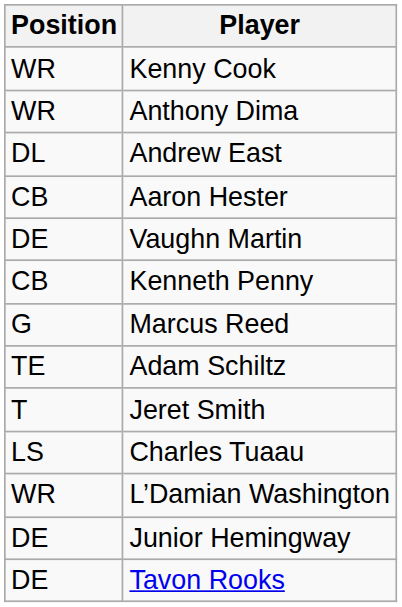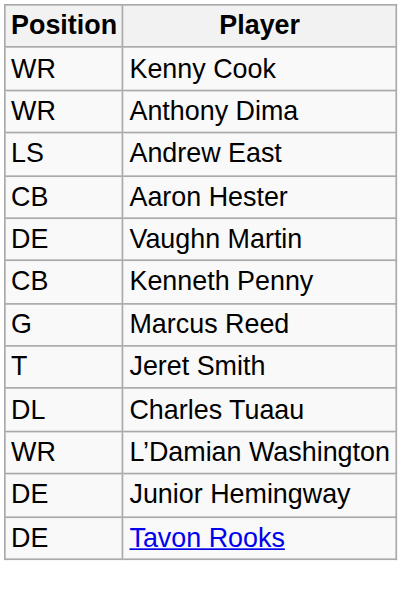(28, 153) DL -> (27, 153) LS
- row: (208, 366)
(27, 452) LS -> (28, 409) DL
